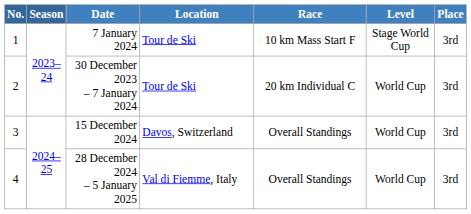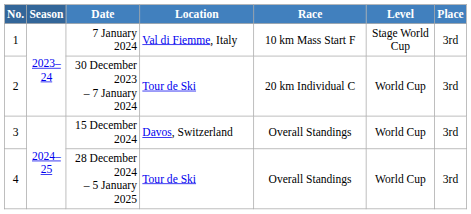(169, 40) Tour de Ski -> (190, 40) Val di Fiemme, Italy
(190, 179) Val di Fiemme, Italy -> (169, 179) Tour de Ski
